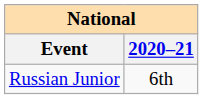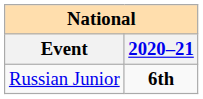(161, 78) normal -> (161, 78) bold
